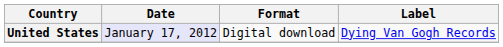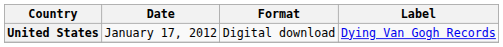(161, 33) lavender background -> (161, 33) no background
